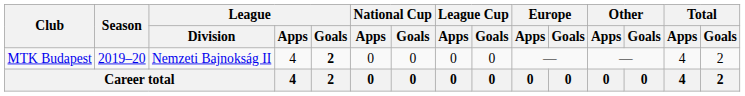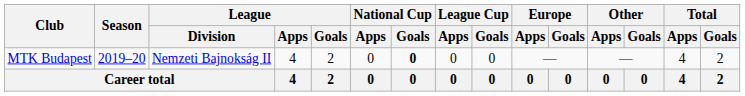(331, 58) bold -> (331, 58) normal
(413, 58) normal -> (413, 58) bold
